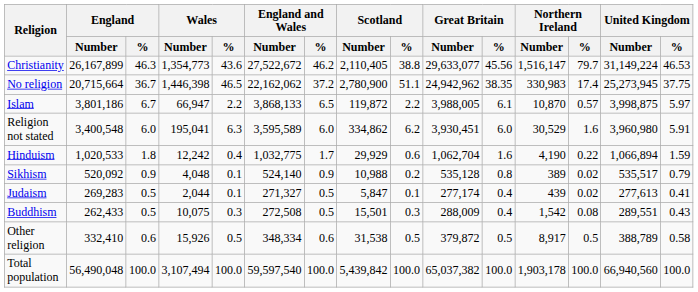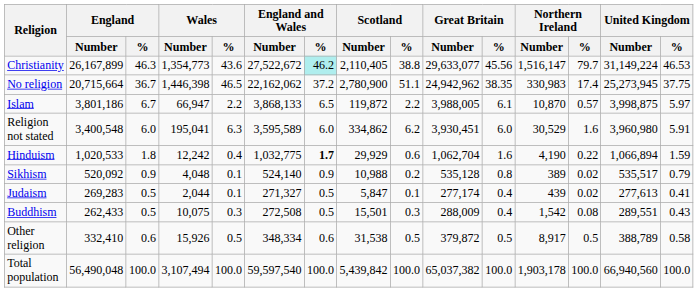(324, 65) no background -> (324, 65) paleturquoise background
(326, 155) normal -> (326, 155) bold
